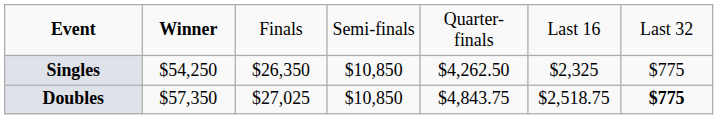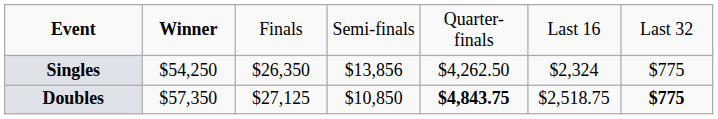(374, 70) $10,850 -> (374, 70) $13,856
(574, 70) $2,325 -> (574, 70) $2,324
(281, 99) $27,025 -> (281, 99) $27,125
(474, 99) normal -> (474, 99) bold
